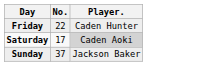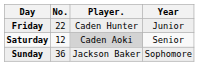+ column: (168, 11)
(60, 40) 17 -> (60, 40) 12
(60, 54) 37 -> (60, 54) 36
